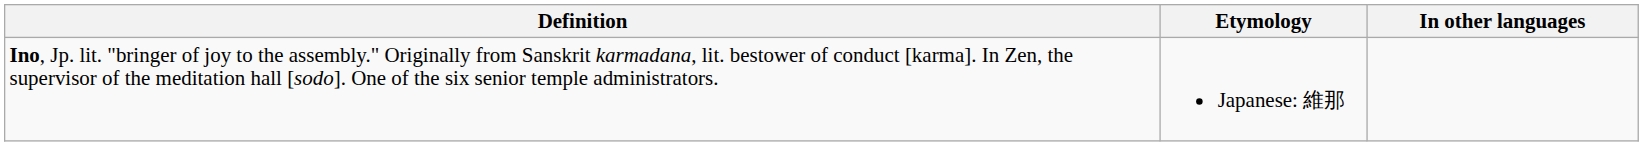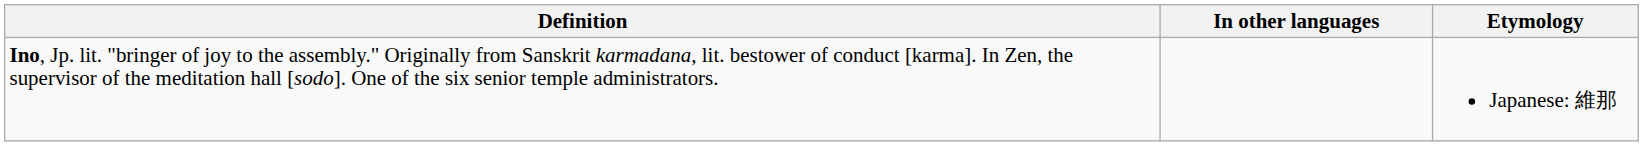columns swapped: (1263, 21) <-> (1502, 21)
